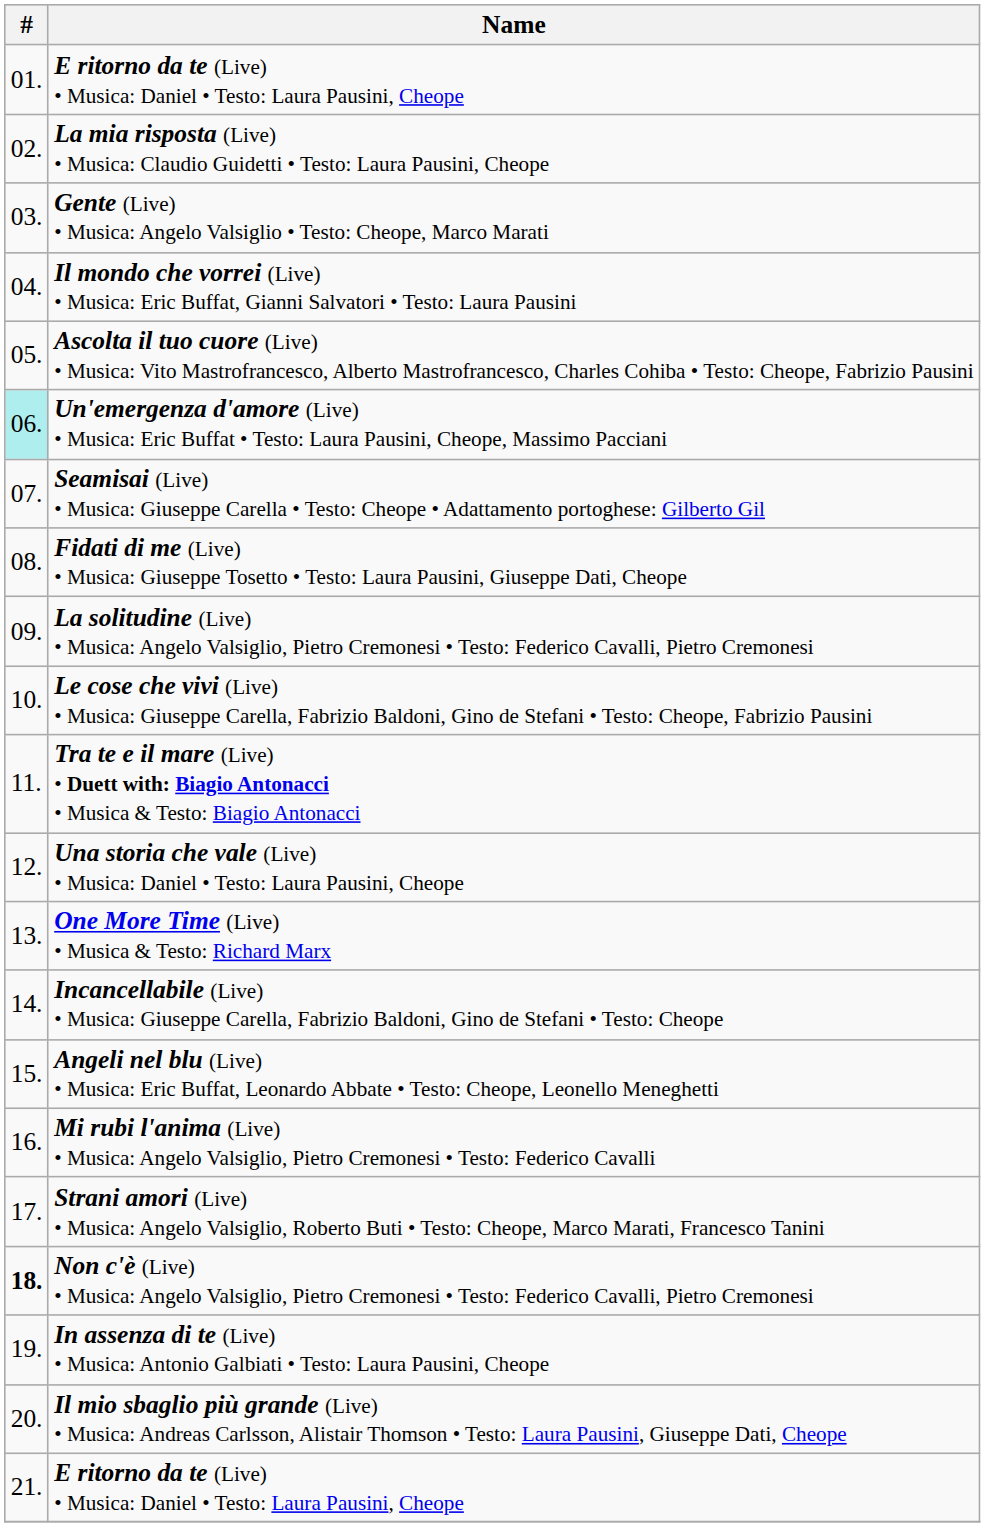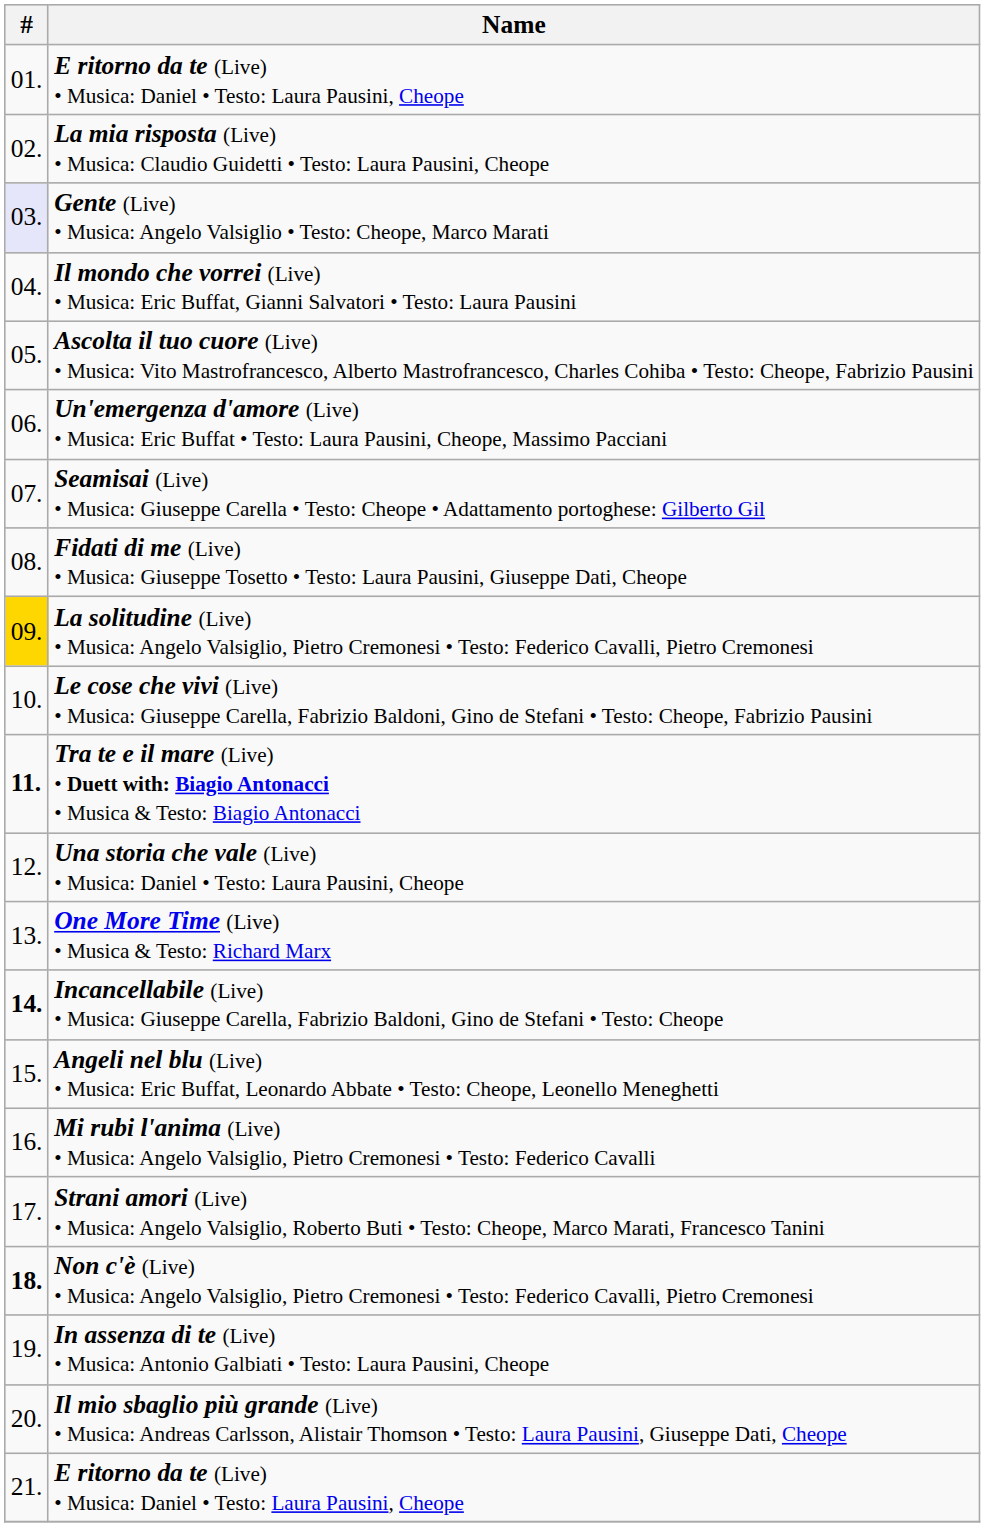(27, 217) no background -> (27, 217) lavender background
(27, 424) paleturquoise background -> (27, 424) no background
(27, 631) no background -> (27, 631) gold background
(26, 783) normal -> (26, 783) bold
(27, 1004) normal -> (27, 1004) bold
